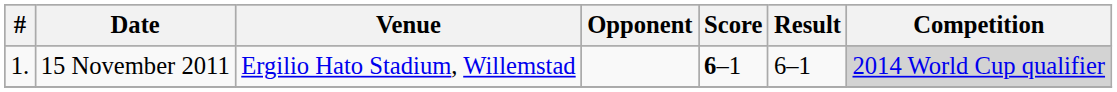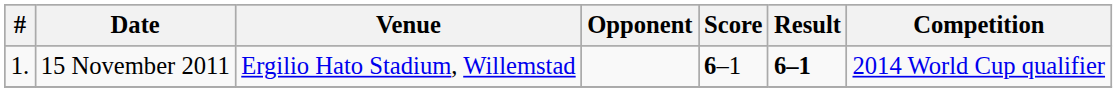(792, 65) normal -> (792, 65) bold
(979, 65) lightgrey background -> (979, 65) no background
